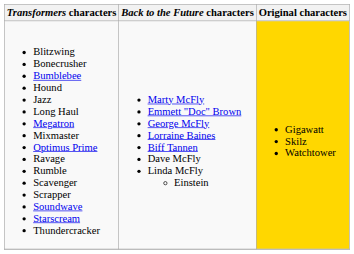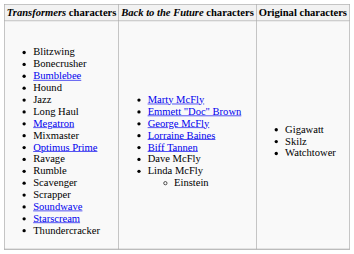(303, 141) gold background -> (303, 141) no background
